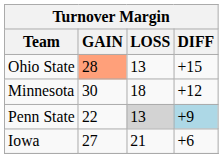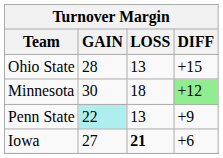(90, 66) lightsalmon background -> (90, 66) no background
(190, 91) no background -> (190, 91) lightgreen background
(90, 116) no background -> (90, 116) paleturquoise background
(138, 116) lightgrey background -> (138, 116) no background
(186, 116) lightblue background -> (186, 116) no background
(138, 141) normal -> (138, 141) bold
